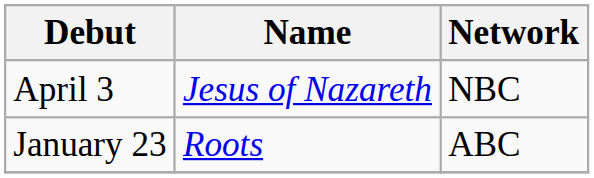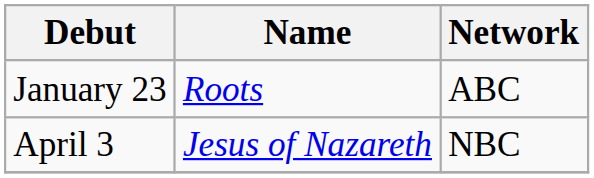rows swapped: (90, 144) <-> (64, 88)
